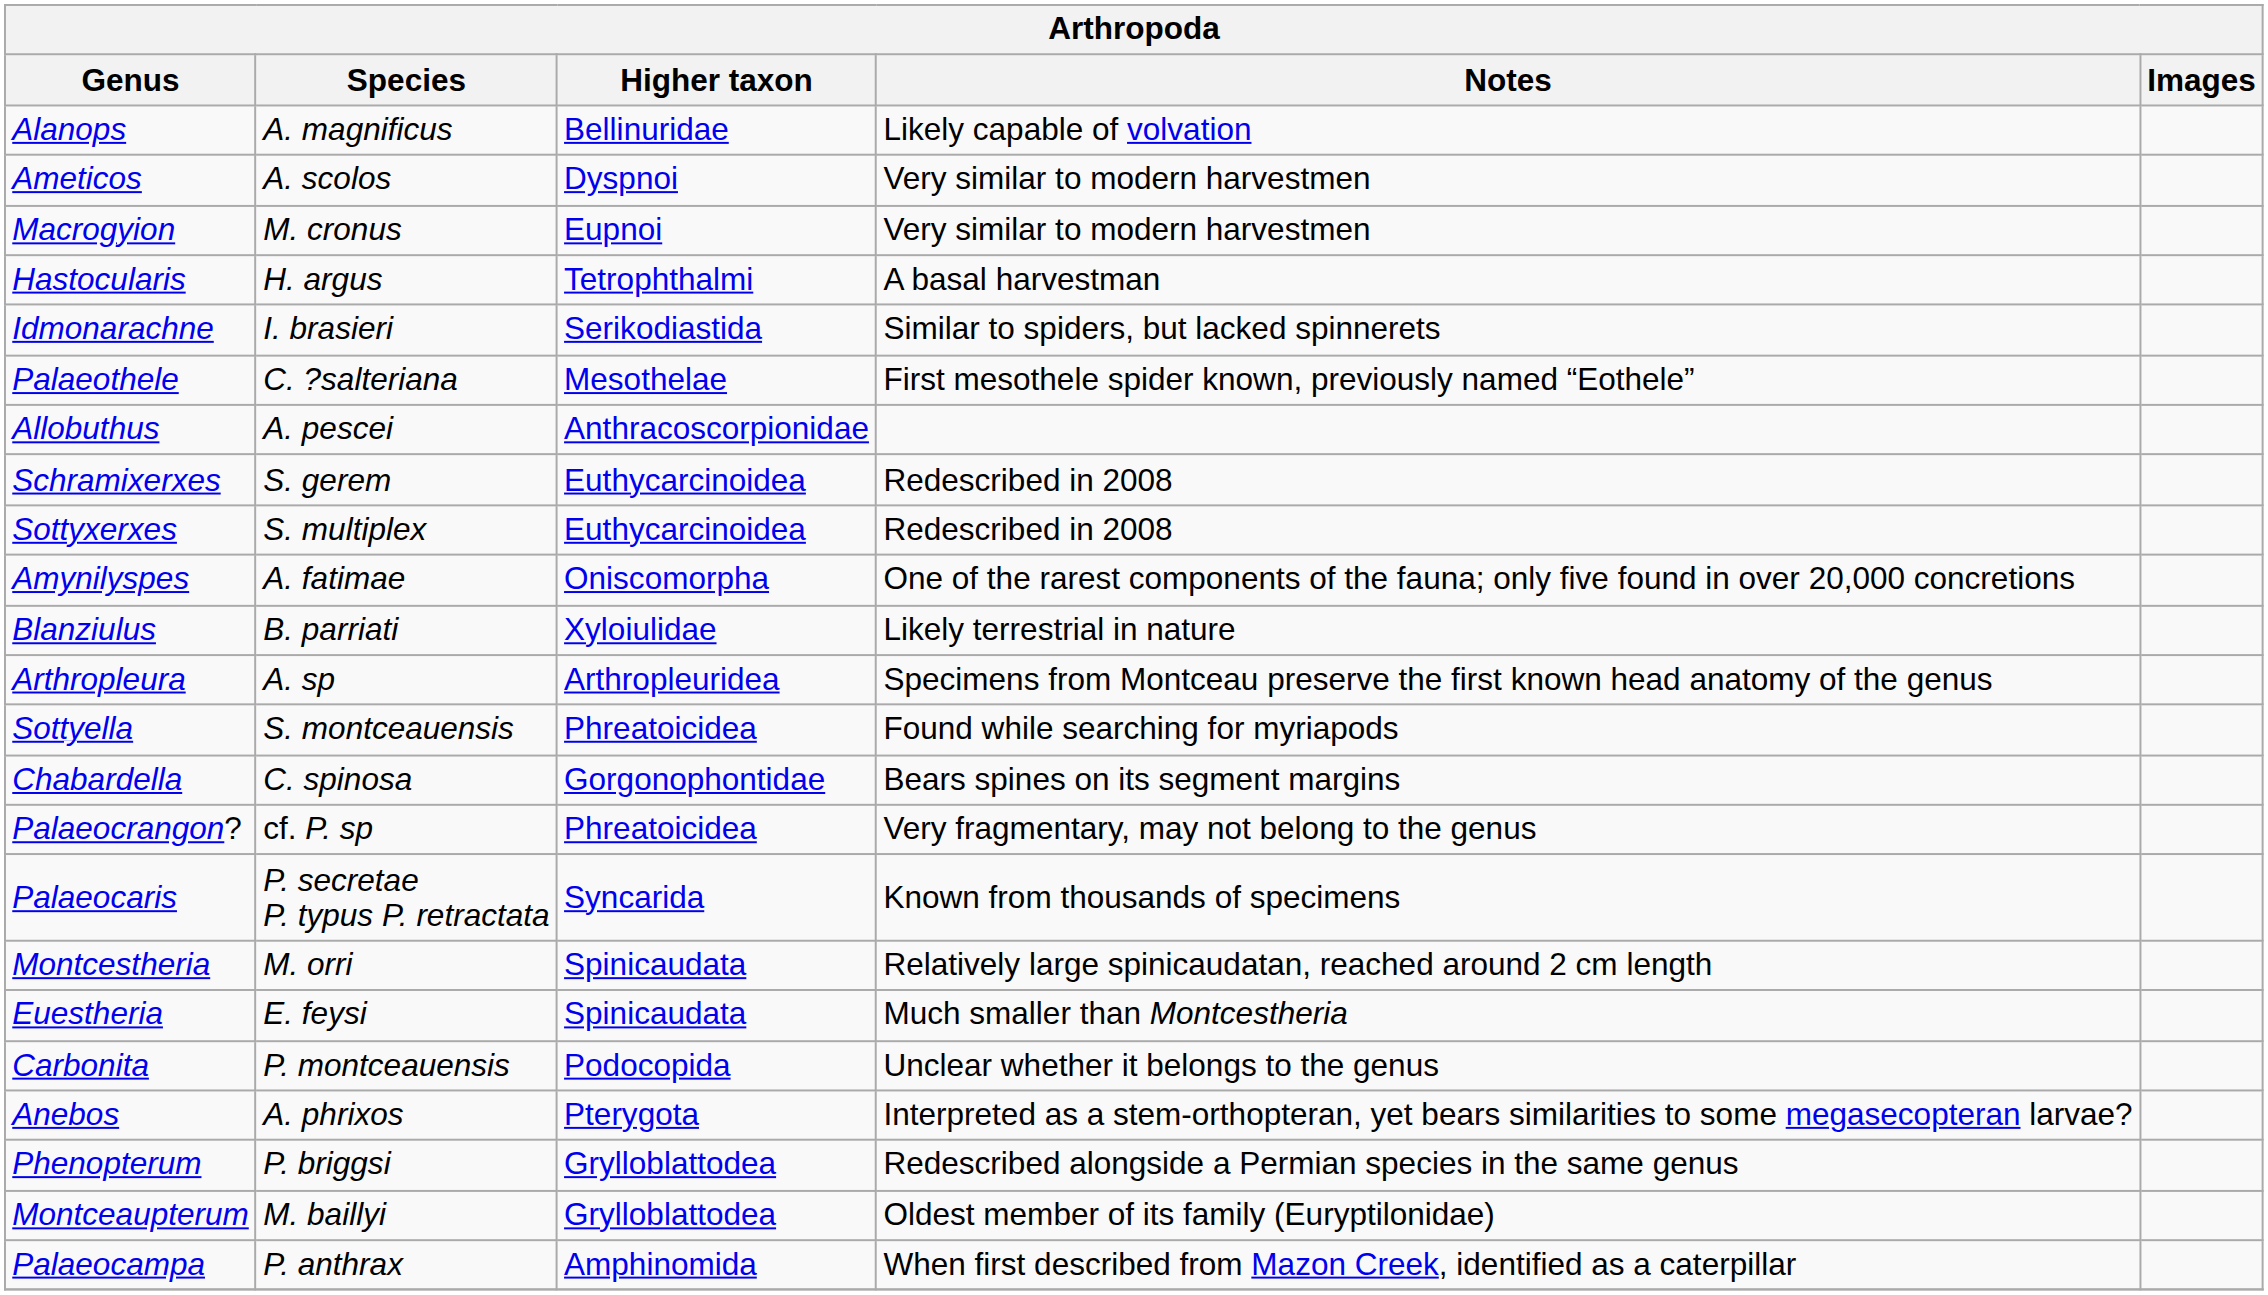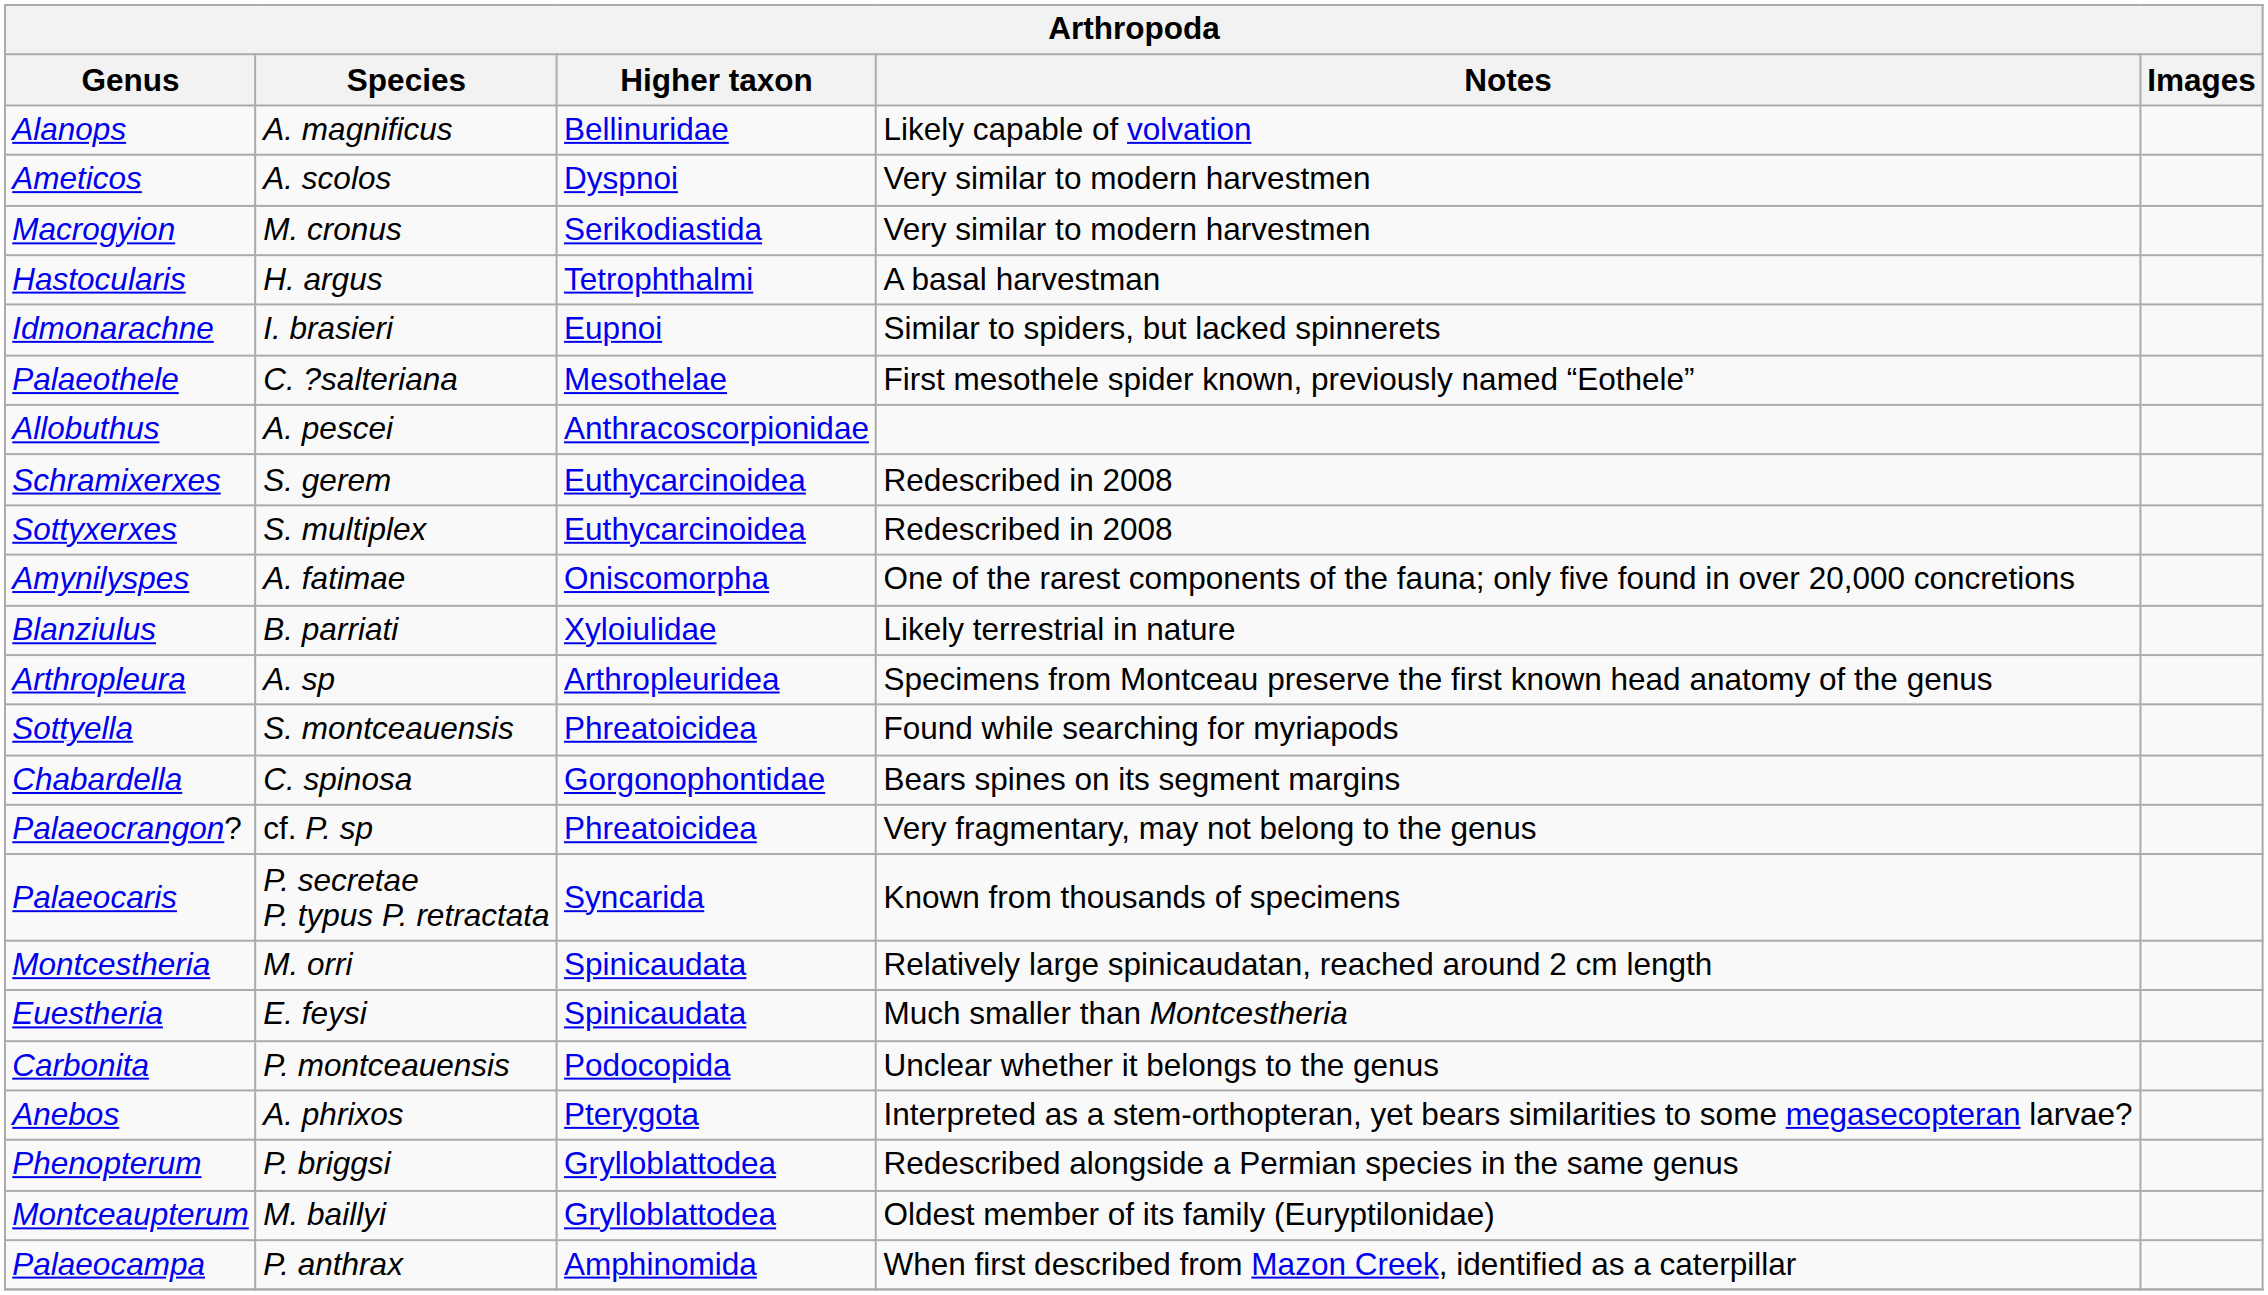(613, 229) Eupnoi -> (663, 229) Serikodiastida
(663, 329) Serikodiastida -> (613, 329) Eupnoi
